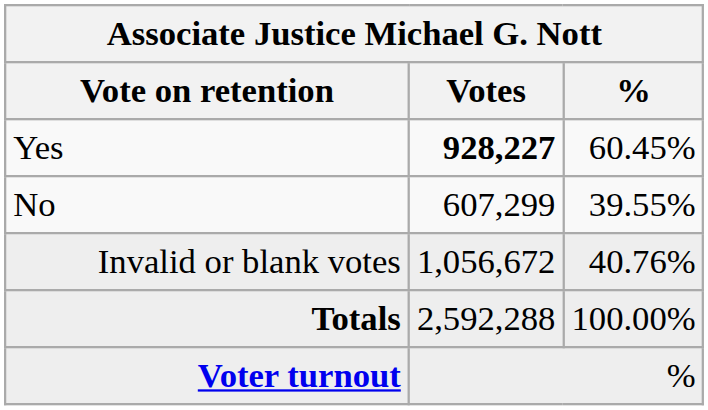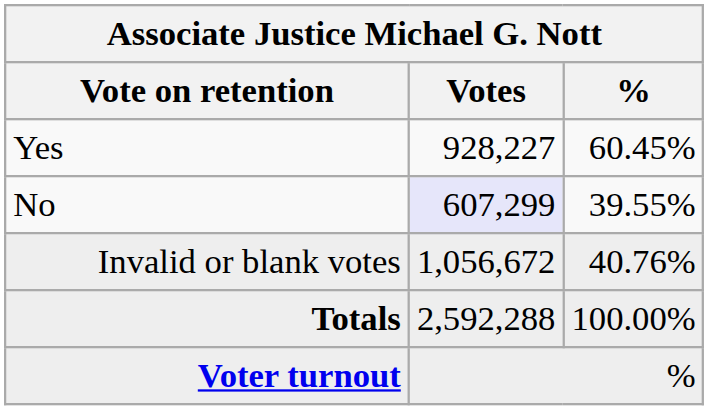(499, 147) bold -> (499, 147) normal
(499, 204) no background -> (499, 204) lavender background
